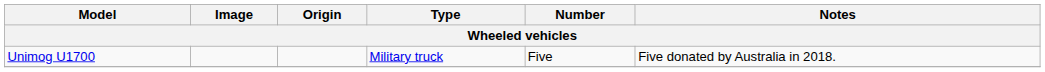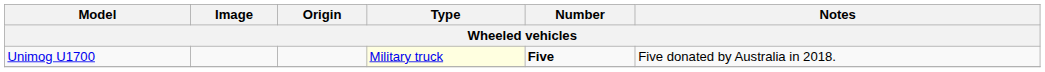(406, 56) no background -> (406, 56) lightyellow background
(540, 56) normal -> (541, 56) bold
